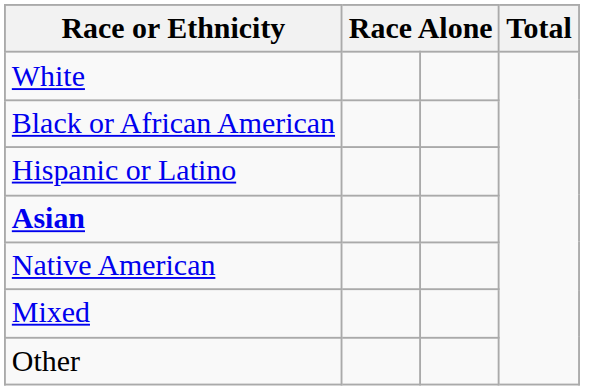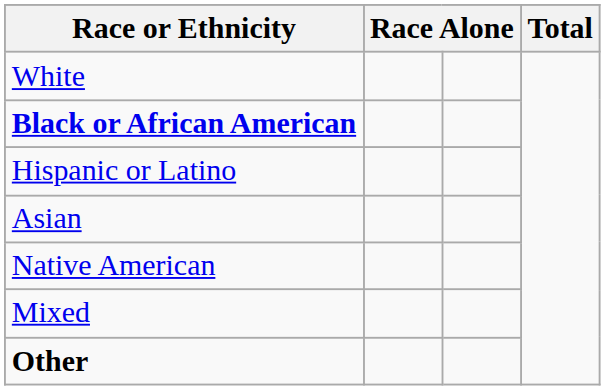(173, 123) normal -> (184, 123) bold
(48, 218) bold -> (47, 218) normal
(46, 360) normal -> (50, 360) bold
